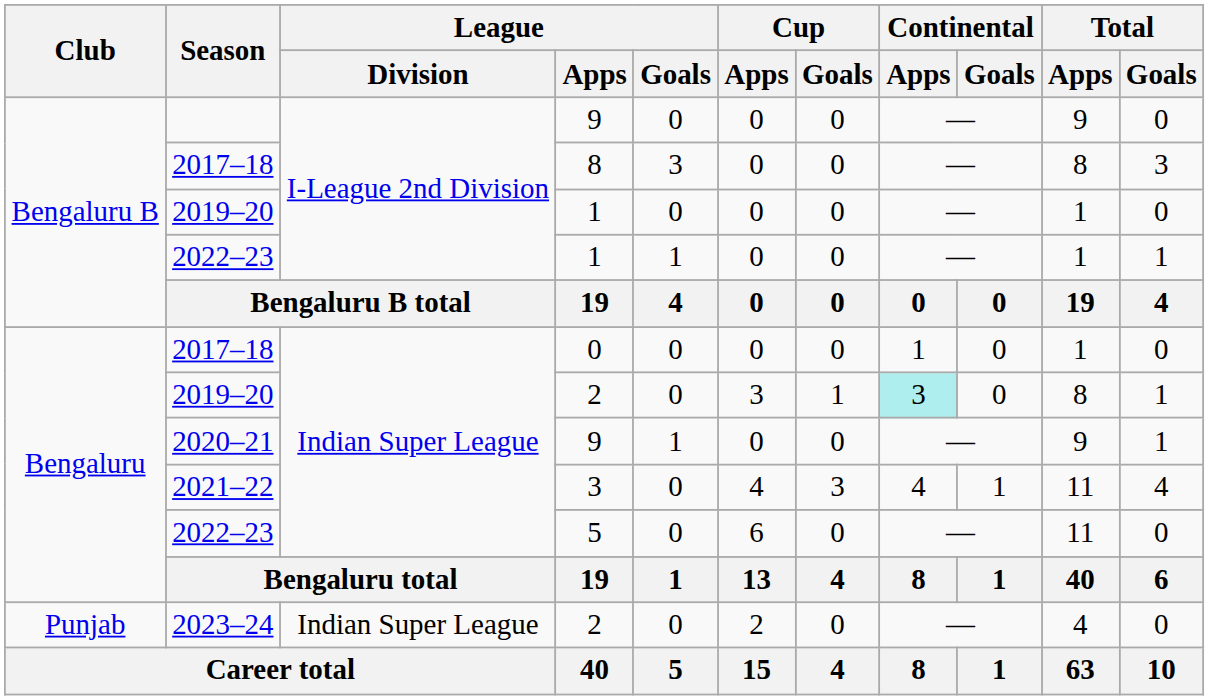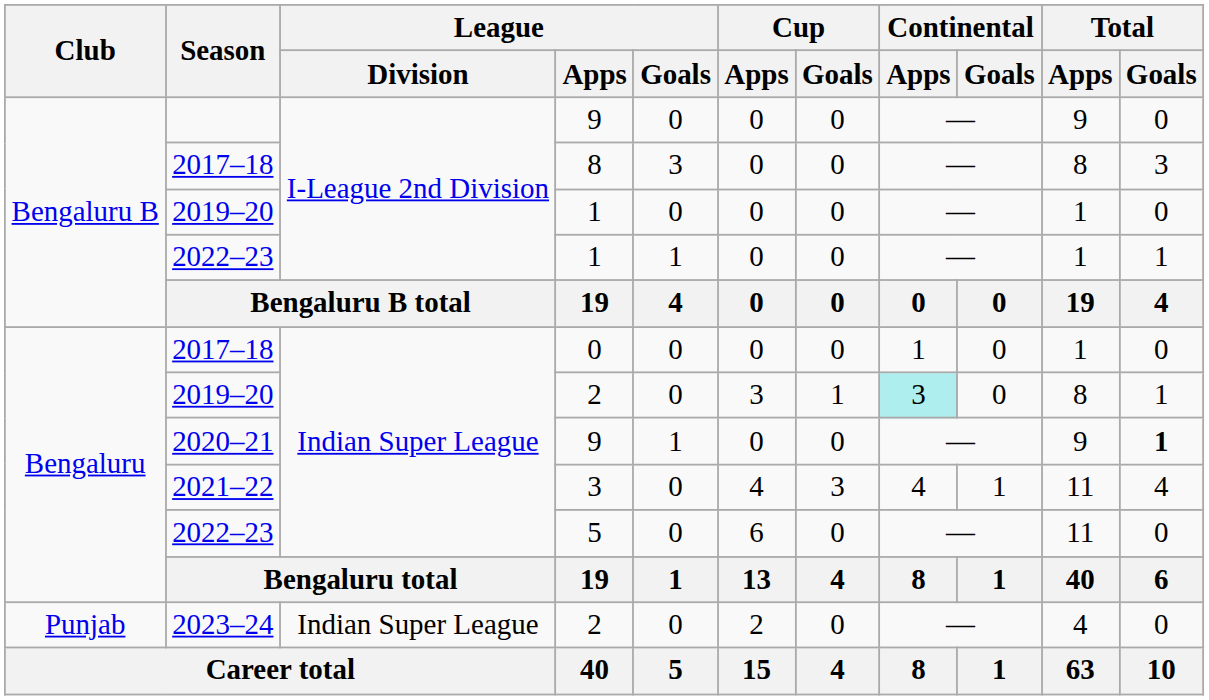(1161, 440) normal -> (1161, 440) bold
